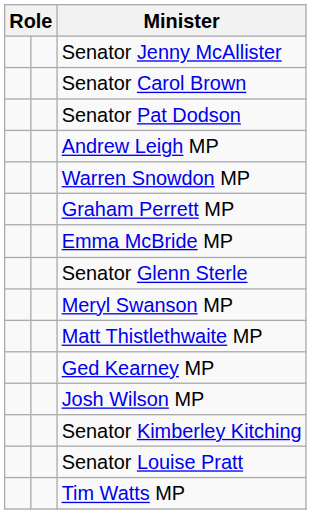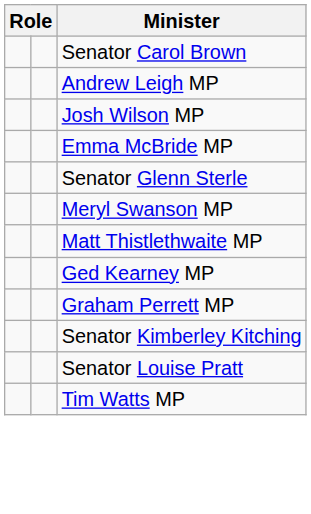- row: (172, 52)
- row: (151, 115)
- row: (156, 178)
rows swapped: (148, 210) <-> (133, 399)
